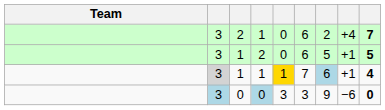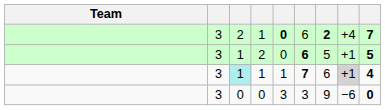(283, 34) normal -> (283, 34) bold
(327, 34) normal -> (327, 34) bold
(305, 54) normal -> (305, 54) bold
(219, 74) lightgrey background -> (219, 74) no background
(240, 74) no background -> (240, 74) paleturquoise background
(283, 74) gold background -> (283, 74) no background
(305, 74) normal -> (305, 74) bold
(327, 74) lightblue background -> (327, 74) no background
(348, 74) no background -> (348, 74) lightgrey background
(219, 94) lightblue background -> (219, 94) no background
(262, 94) lightblue background -> (262, 94) no background
